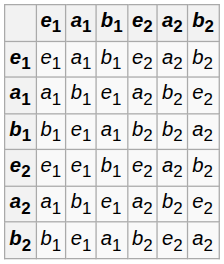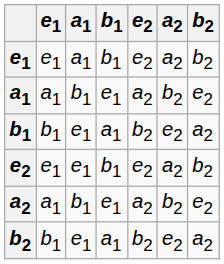(172, 132) b2 -> (172, 132) e2
